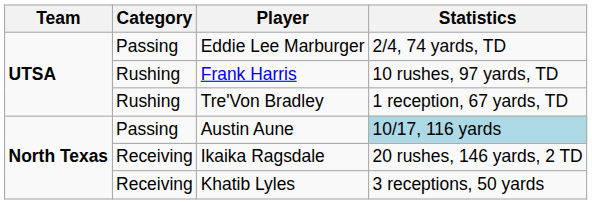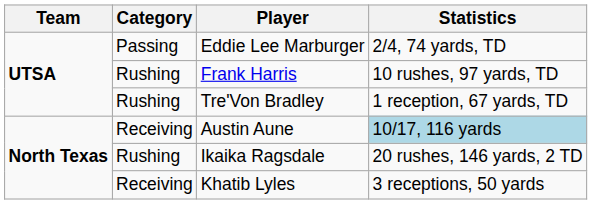(147, 129) Passing -> (154, 129) Receiving
(154, 157) Receiving -> (148, 157) Rushing
